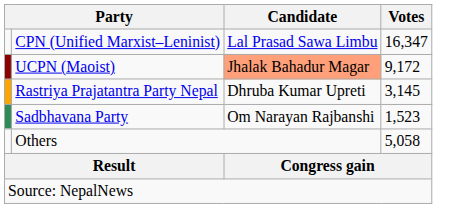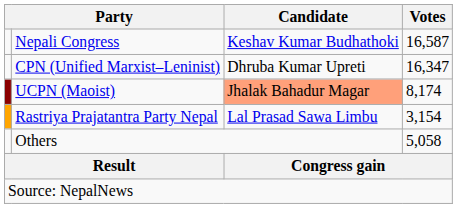+ row: (67, 41)
(302, 41) Lal Prasad Sawa Limbu -> (296, 66) Dhruba Kumar Upreti
(402, 66) 9,172 -> (424, 91) 8,174
(296, 91) Dhruba Kumar Upreti -> (302, 116) Lal Prasad Sawa Limbu
(402, 91) 3,145 -> (424, 116) 3,154
- row: (72, 116)
